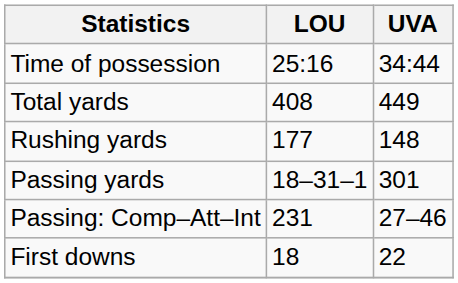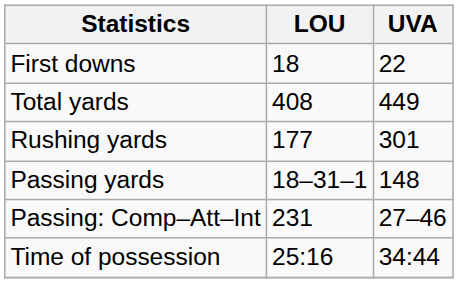rows swapped: (73, 257) <-> (115, 63)
(399, 140) 148 -> (399, 140) 301
(399, 179) 301 -> (399, 179) 148
